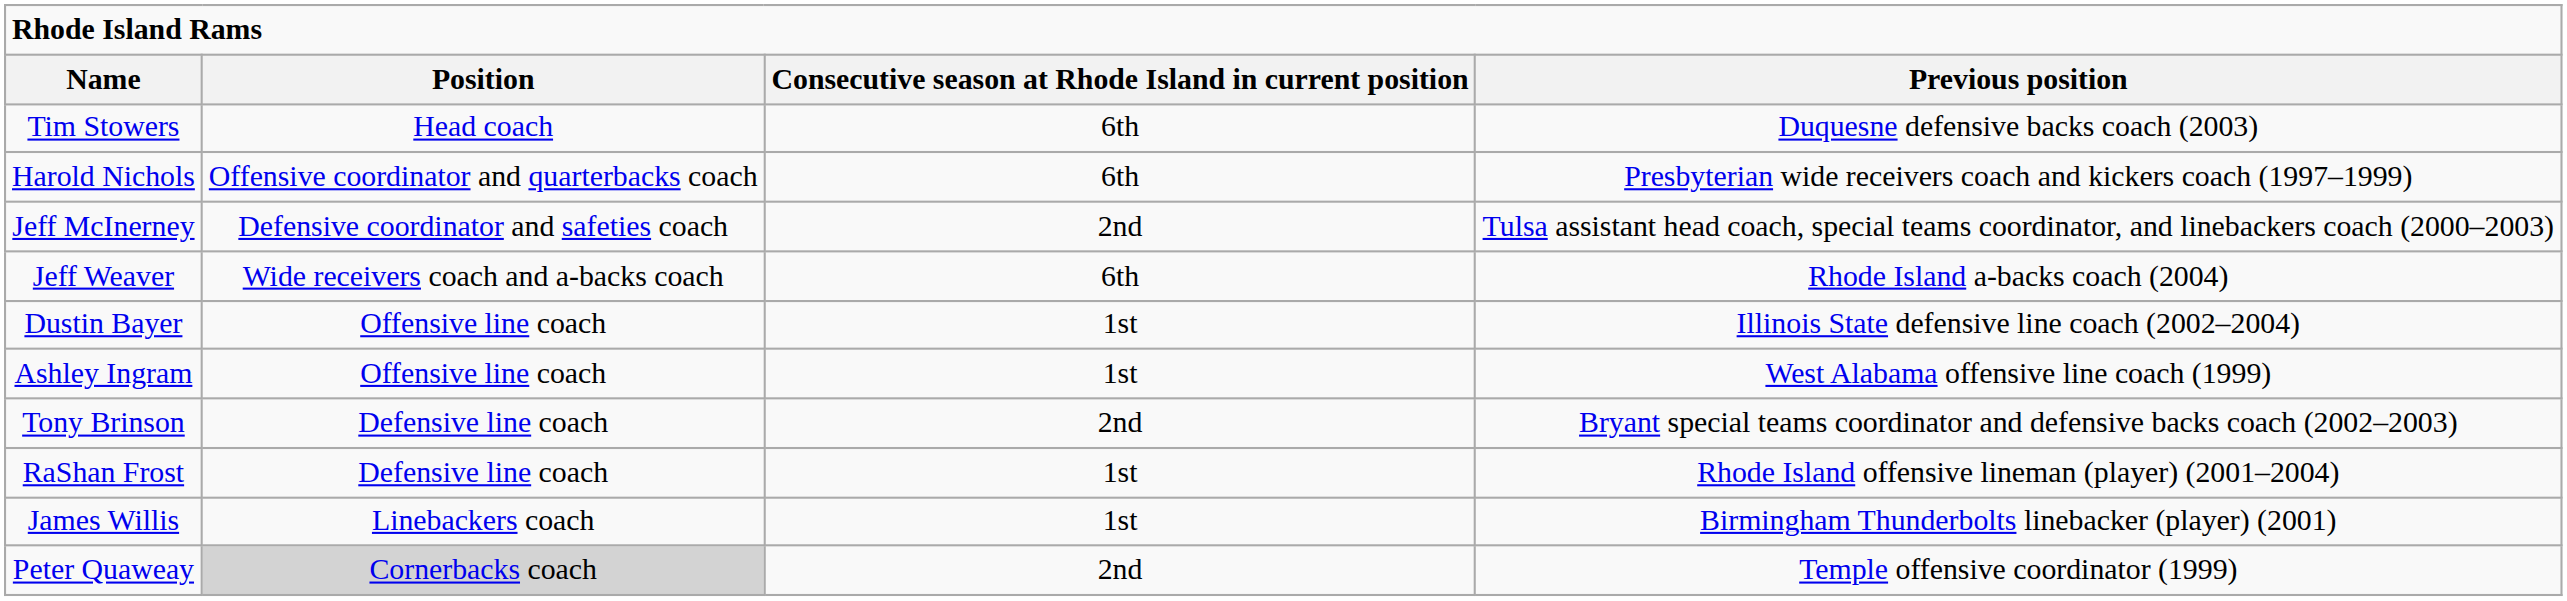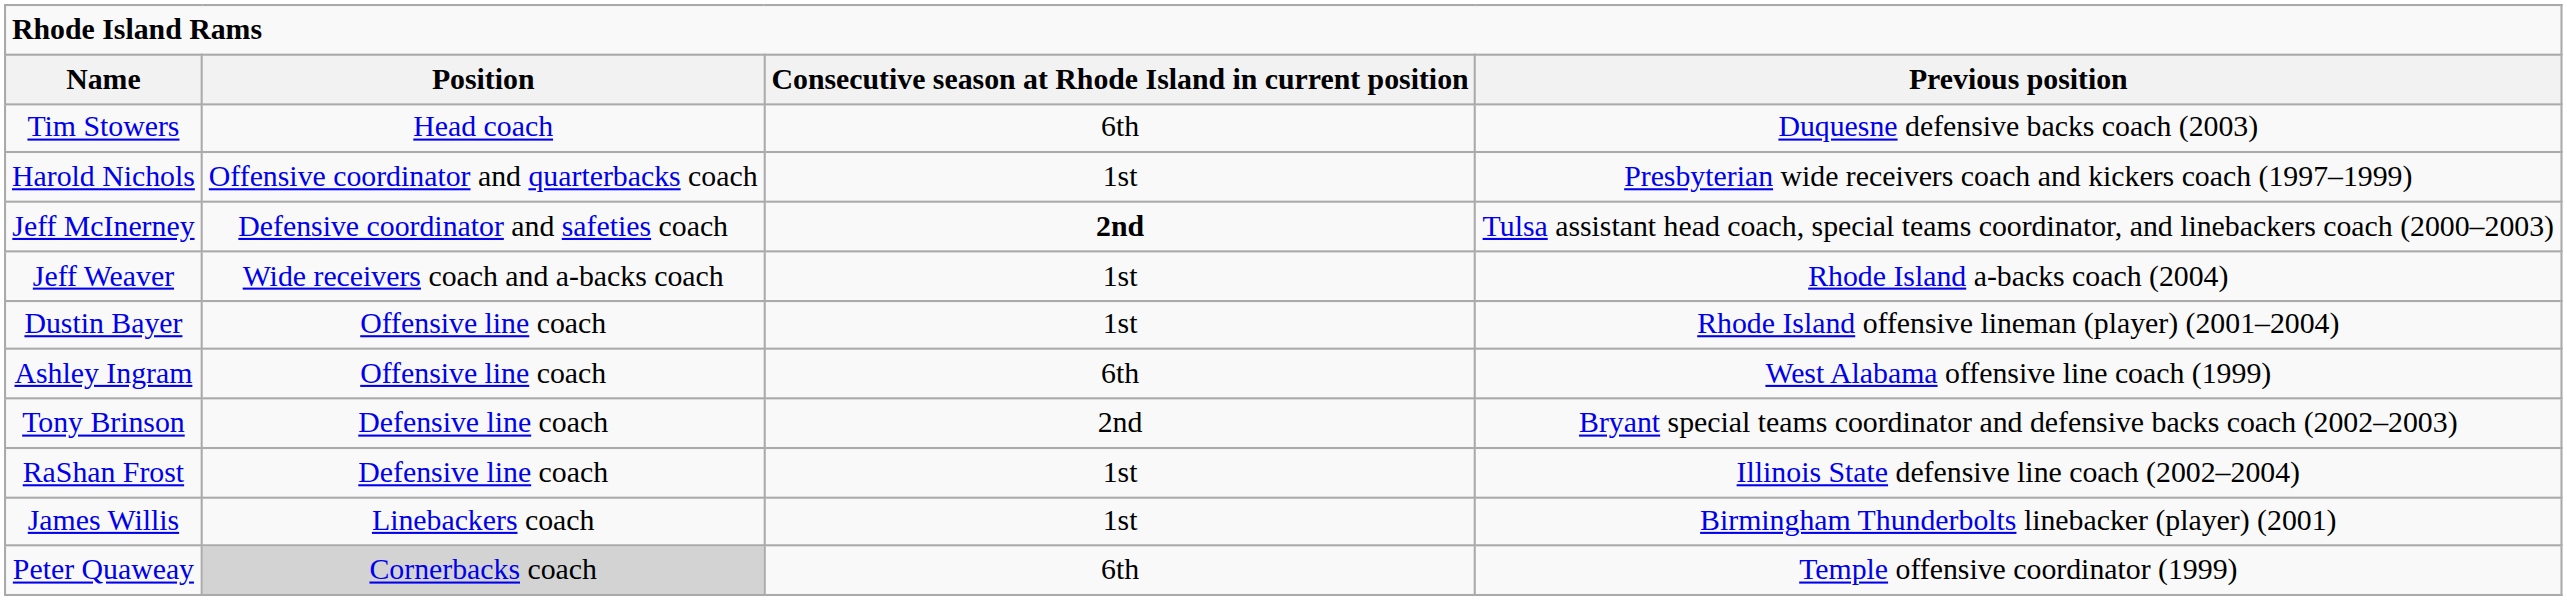(1120, 176) 6th -> (1120, 176) 1st
(1120, 226) normal -> (1120, 226) bold
(1120, 275) 6th -> (1120, 275) 1st
(2018, 324) Illinois State defensive line coach (2002–2004) -> (2018, 324) Rhode Island offensive lineman (player) (2001–2004)
(1120, 373) 1st -> (1120, 373) 6th
(2018, 471) Rhode Island offensive lineman (player) (2001–2004) -> (2018, 471) Illinois State defensive line coach (2002–2004)
(1120, 570) 2nd -> (1120, 570) 6th
